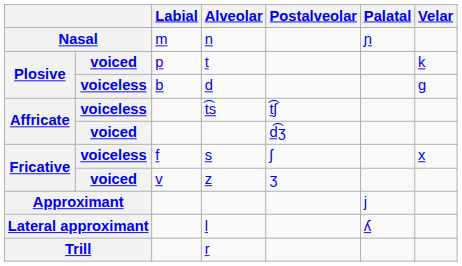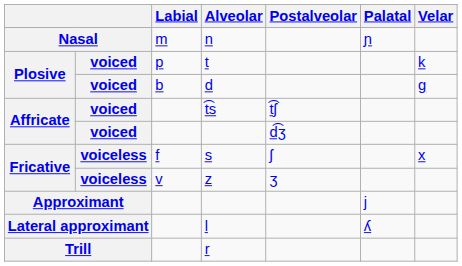(114, 86) voiceless -> (114, 86) voiced
(114, 109) voiceless -> (114, 109) voiced
(114, 179) voiced -> (114, 179) voiceless
